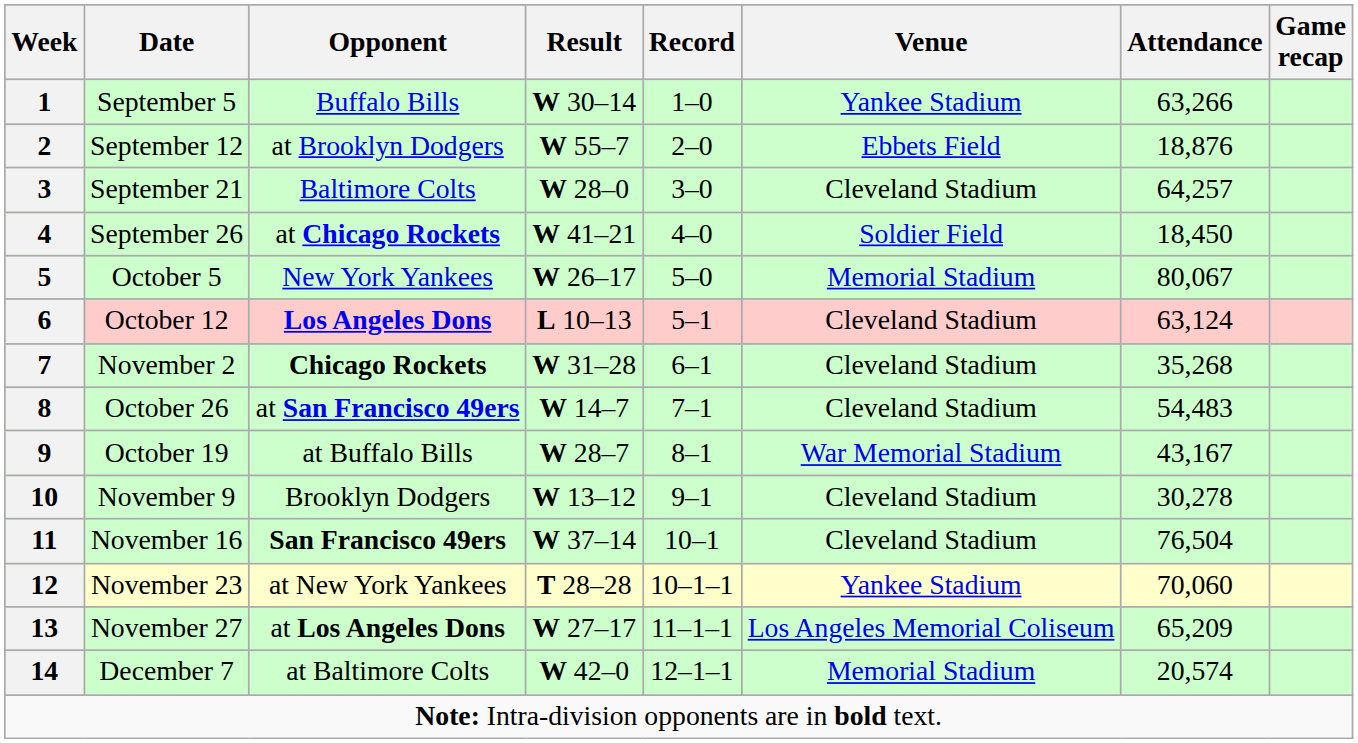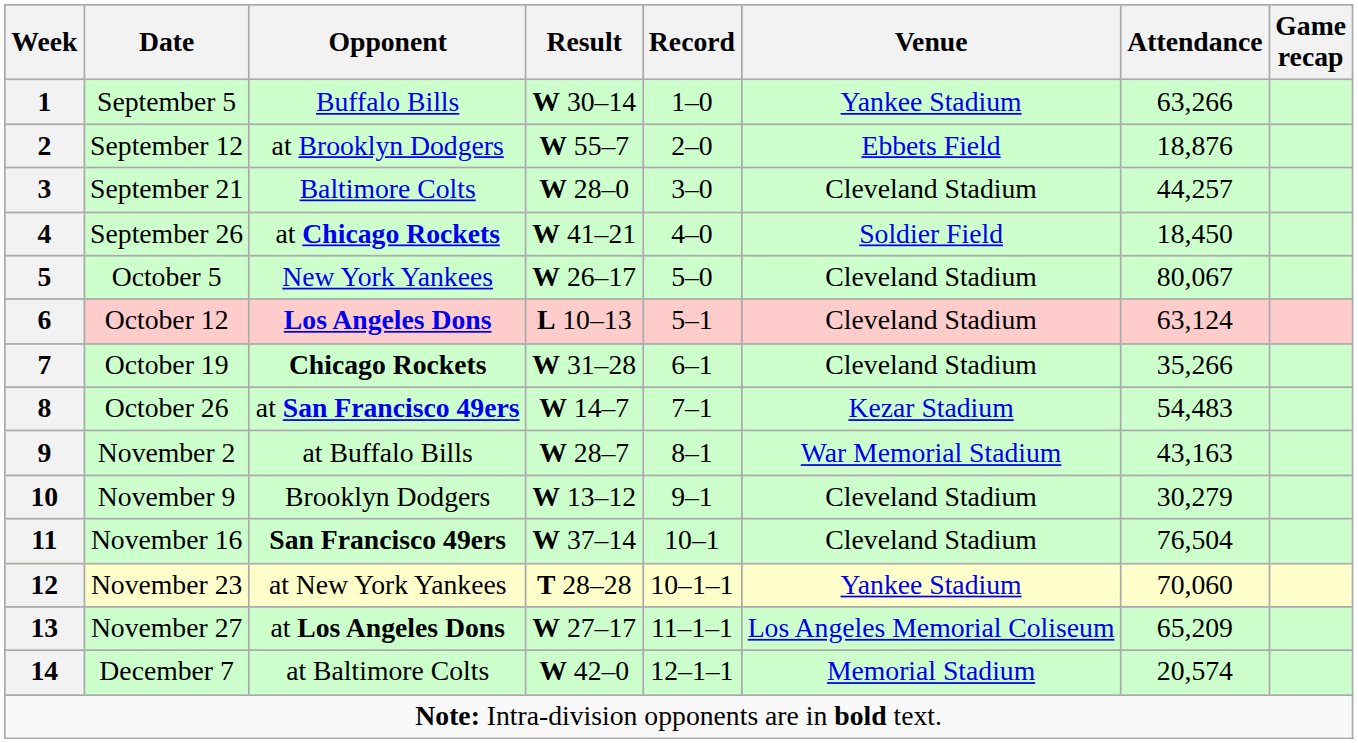(1195, 189) 64,257 -> (1195, 189) 44,257
(931, 277) Memorial Stadium -> (931, 277) Cleveland Stadium
(167, 364) November 2 -> (167, 364) October 19
(1195, 364) 35,268 -> (1195, 364) 35,266
(931, 408) Cleveland Stadium -> (931, 408) Kezar Stadium
(167, 452) October 19 -> (167, 452) November 2
(1195, 452) 43,167 -> (1195, 452) 43,163
(1195, 496) 30,278 -> (1195, 496) 30,279
